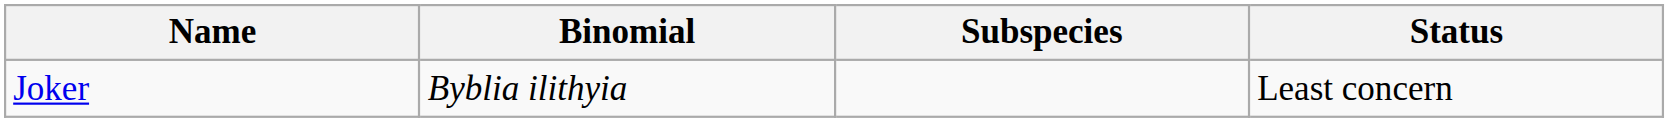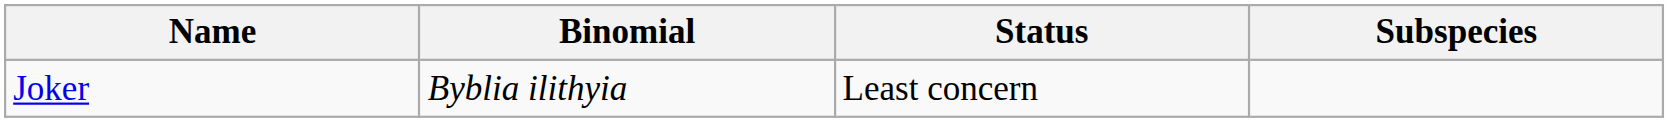columns swapped: (1042, 32) <-> (1456, 32)
